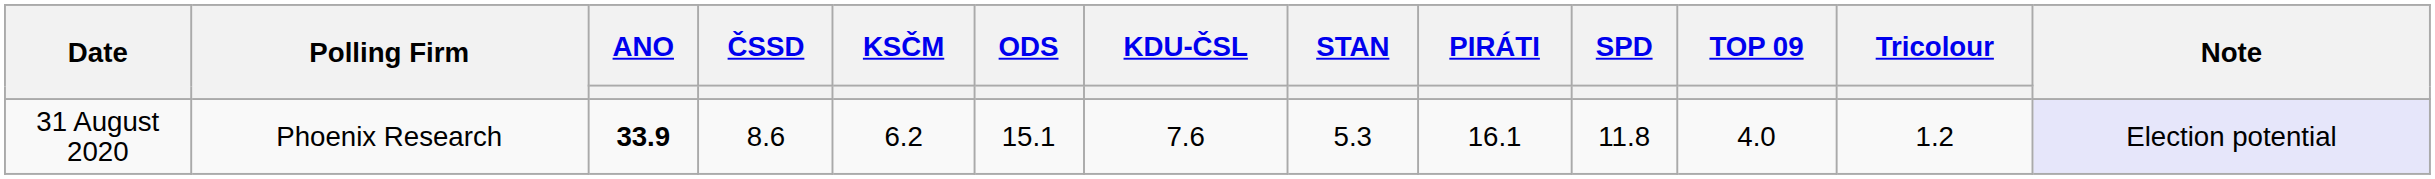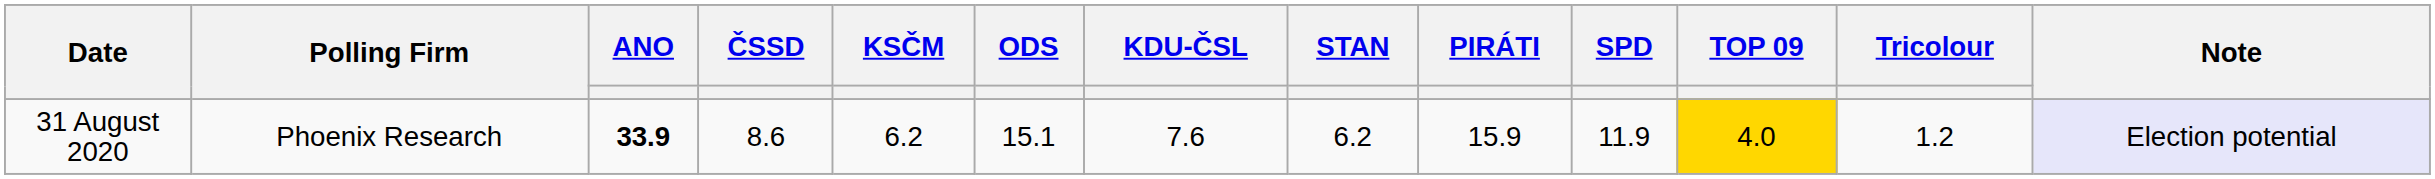(1353, 136) 5.3 -> (1353, 136) 6.2
(1495, 136) 16.1 -> (1495, 136) 15.9
(1624, 136) 11.8 -> (1624, 136) 11.9
(1756, 136) no background -> (1756, 136) gold background
